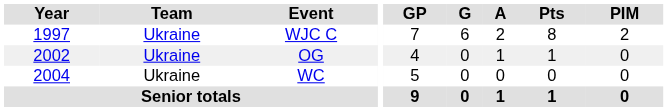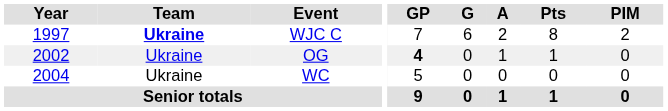(172, 34) normal -> (174, 34) bold
(415, 55) normal -> (418, 55) bold
